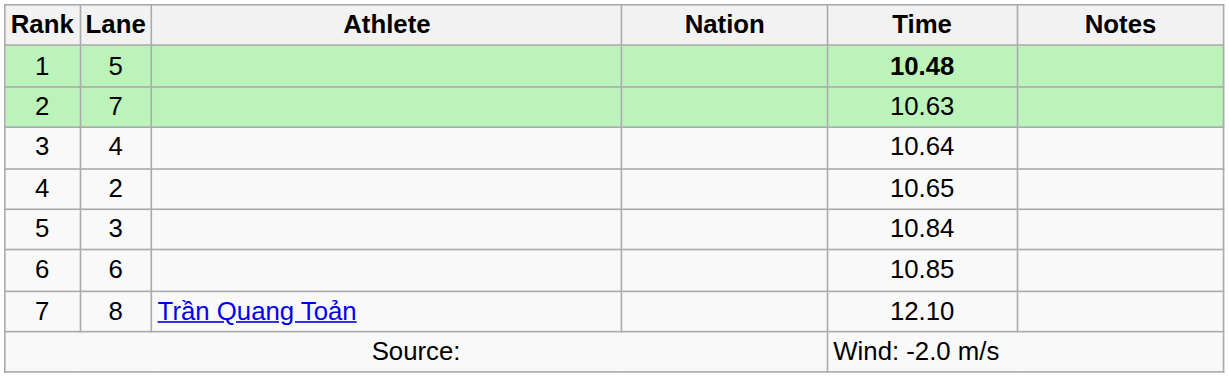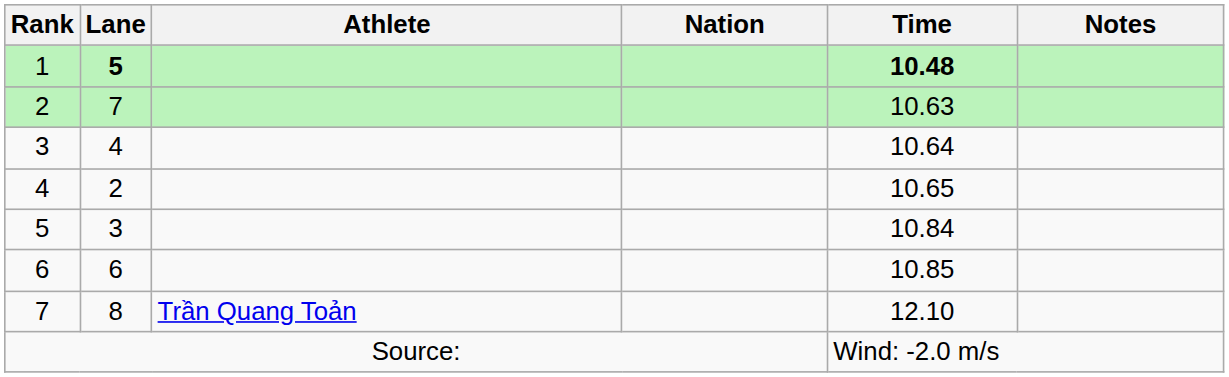(116, 65) normal -> (116, 65) bold
